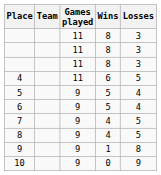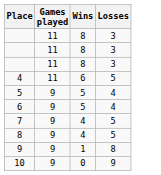- column: (47, 16)
